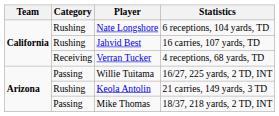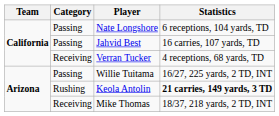(69, 27) Rushing -> (68, 27) Passing
(69, 43) Rushing -> (68, 43) Passing
(215, 88) normal -> (217, 88) bold
(68, 104) Passing -> (72, 104) Receiving
